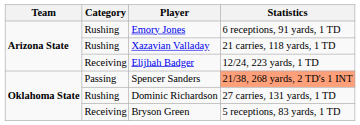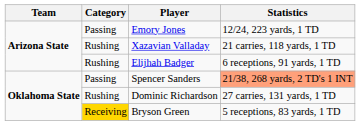(102, 29) Rushing -> (100, 29) Passing
(282, 29) 6 receptions, 91 yards, 1 TD -> (271, 29) 12/24, 223 yards, 1 TD
(105, 62) Receiving -> (102, 62) Rushing
(271, 62) 12/24, 223 yards, 1 TD -> (282, 62) 6 receptions, 91 yards, 1 TD
(105, 112) no background -> (105, 112) gold background
